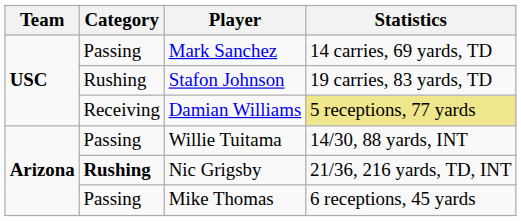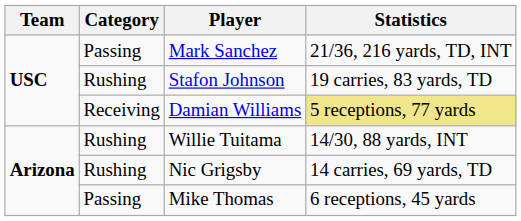(401, 50) 14 carries, 69 yards, TD -> (411, 50) 21/36, 216 yards, TD, INT
(112, 140) Passing -> (115, 140) Rushing
(117, 170) bold -> (115, 170) normal
(411, 170) 21/36, 216 yards, TD, INT -> (401, 170) 14 carries, 69 yards, TD
